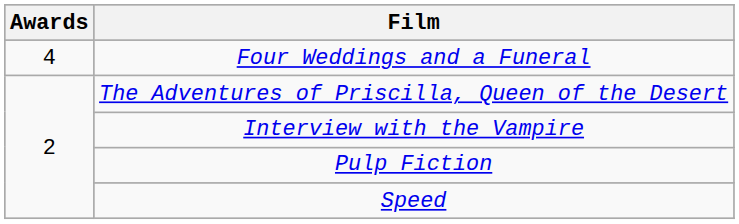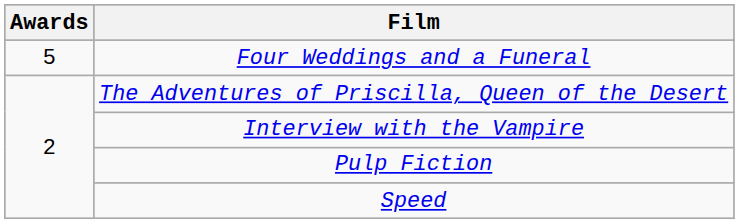(49, 58) 4 -> (49, 58) 5
